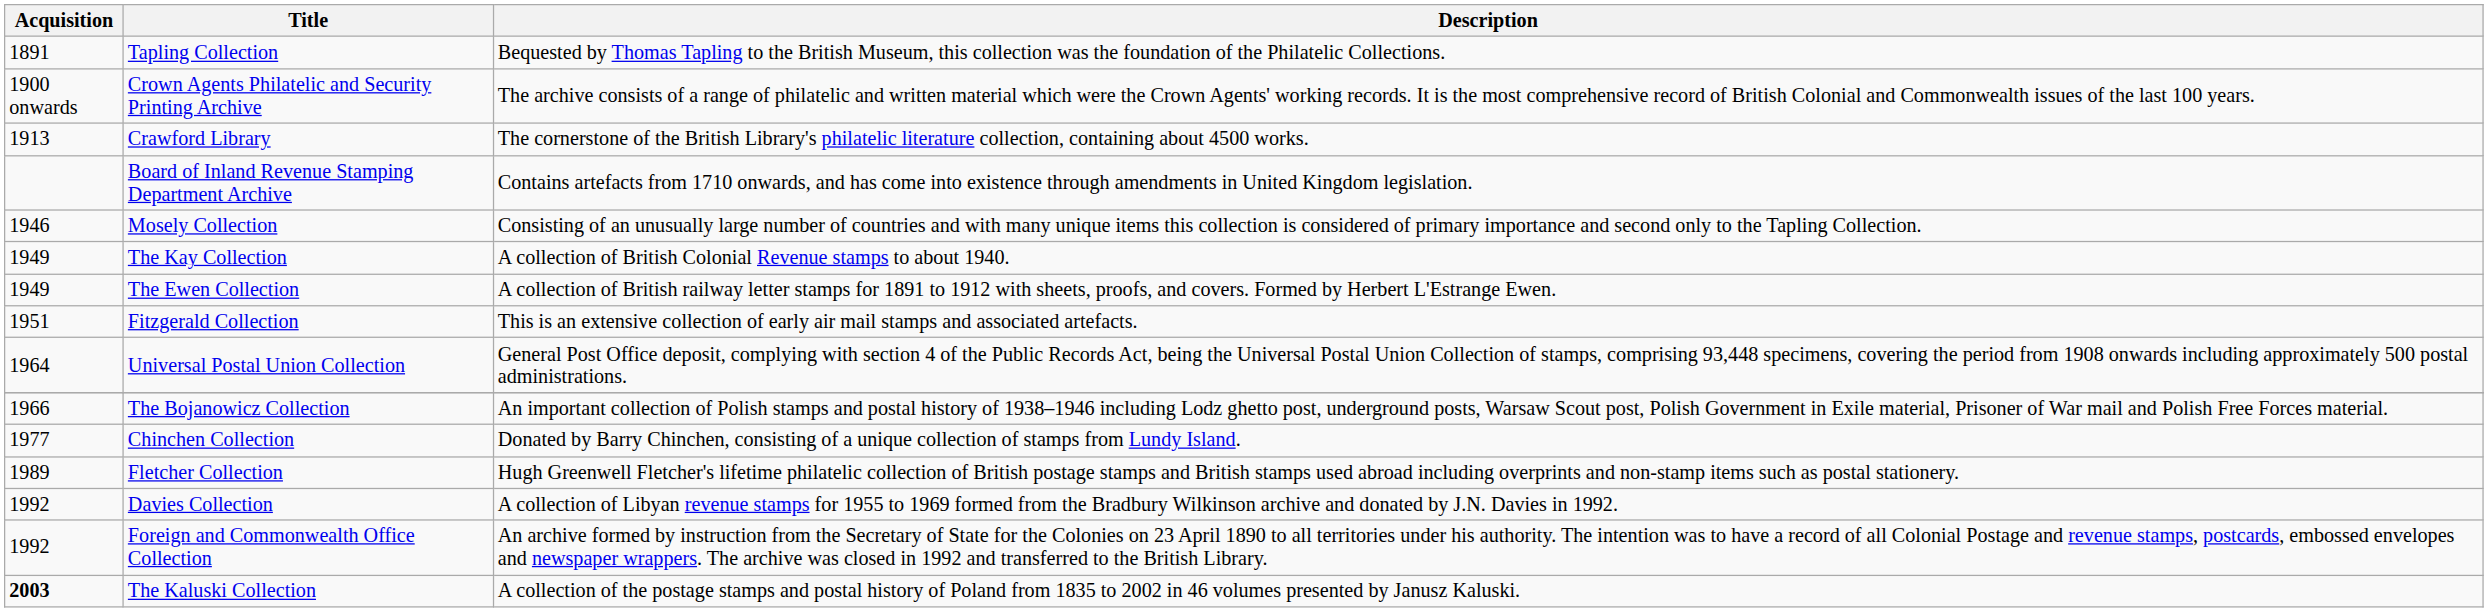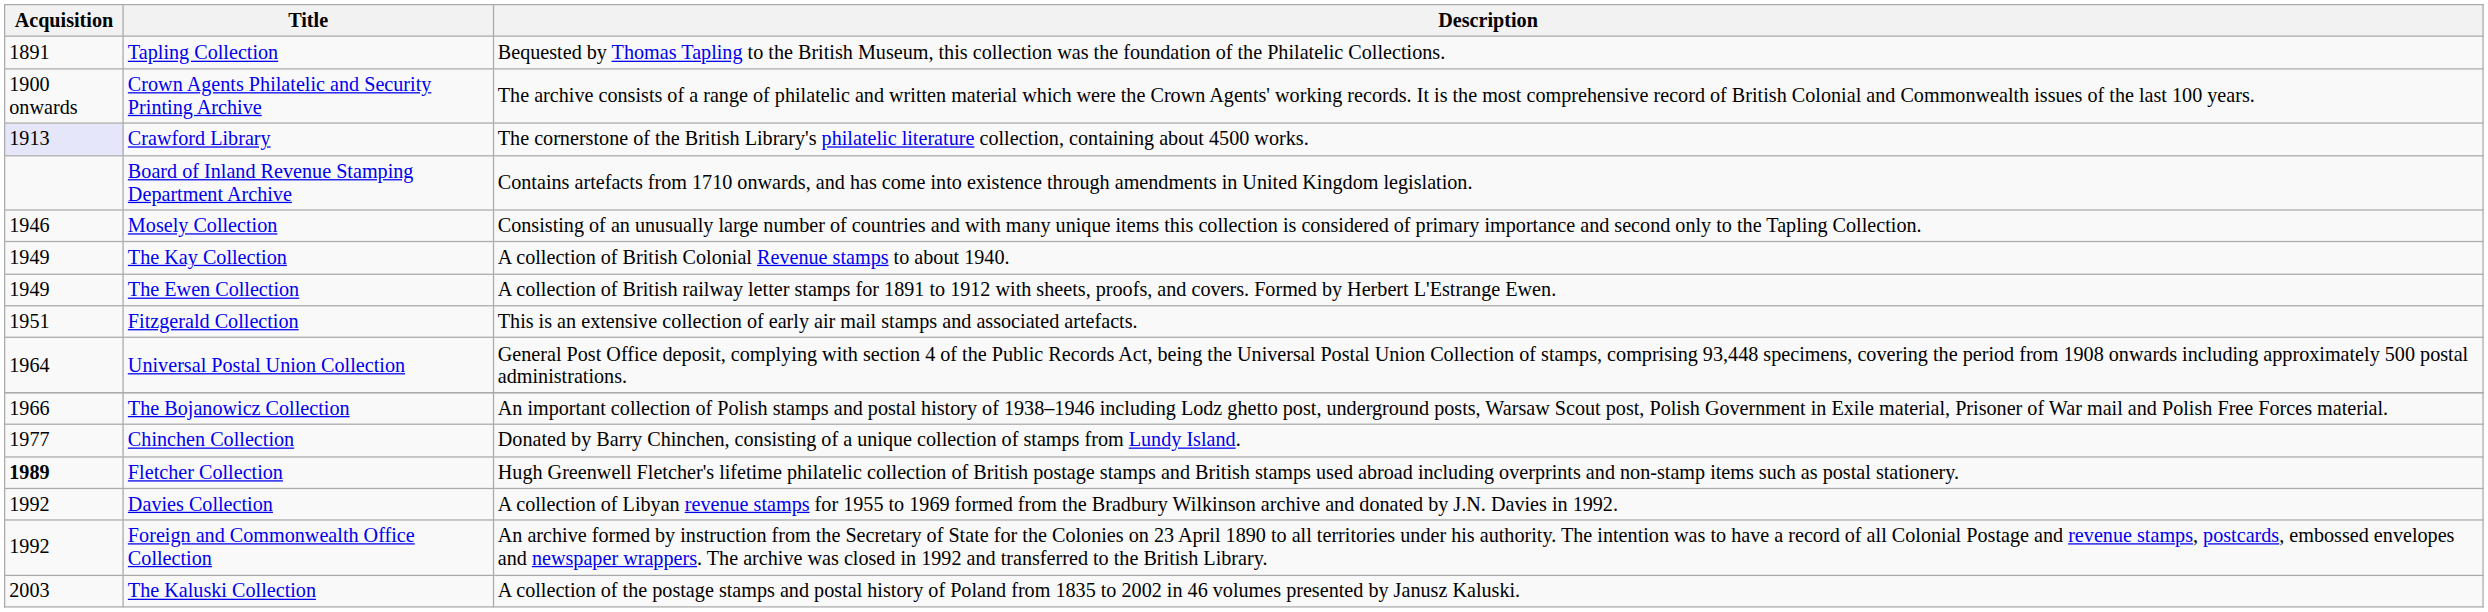(29, 139) no background -> (29, 139) lavender background
(29, 472) normal -> (29, 472) bold
(29, 590) bold -> (29, 590) normal
